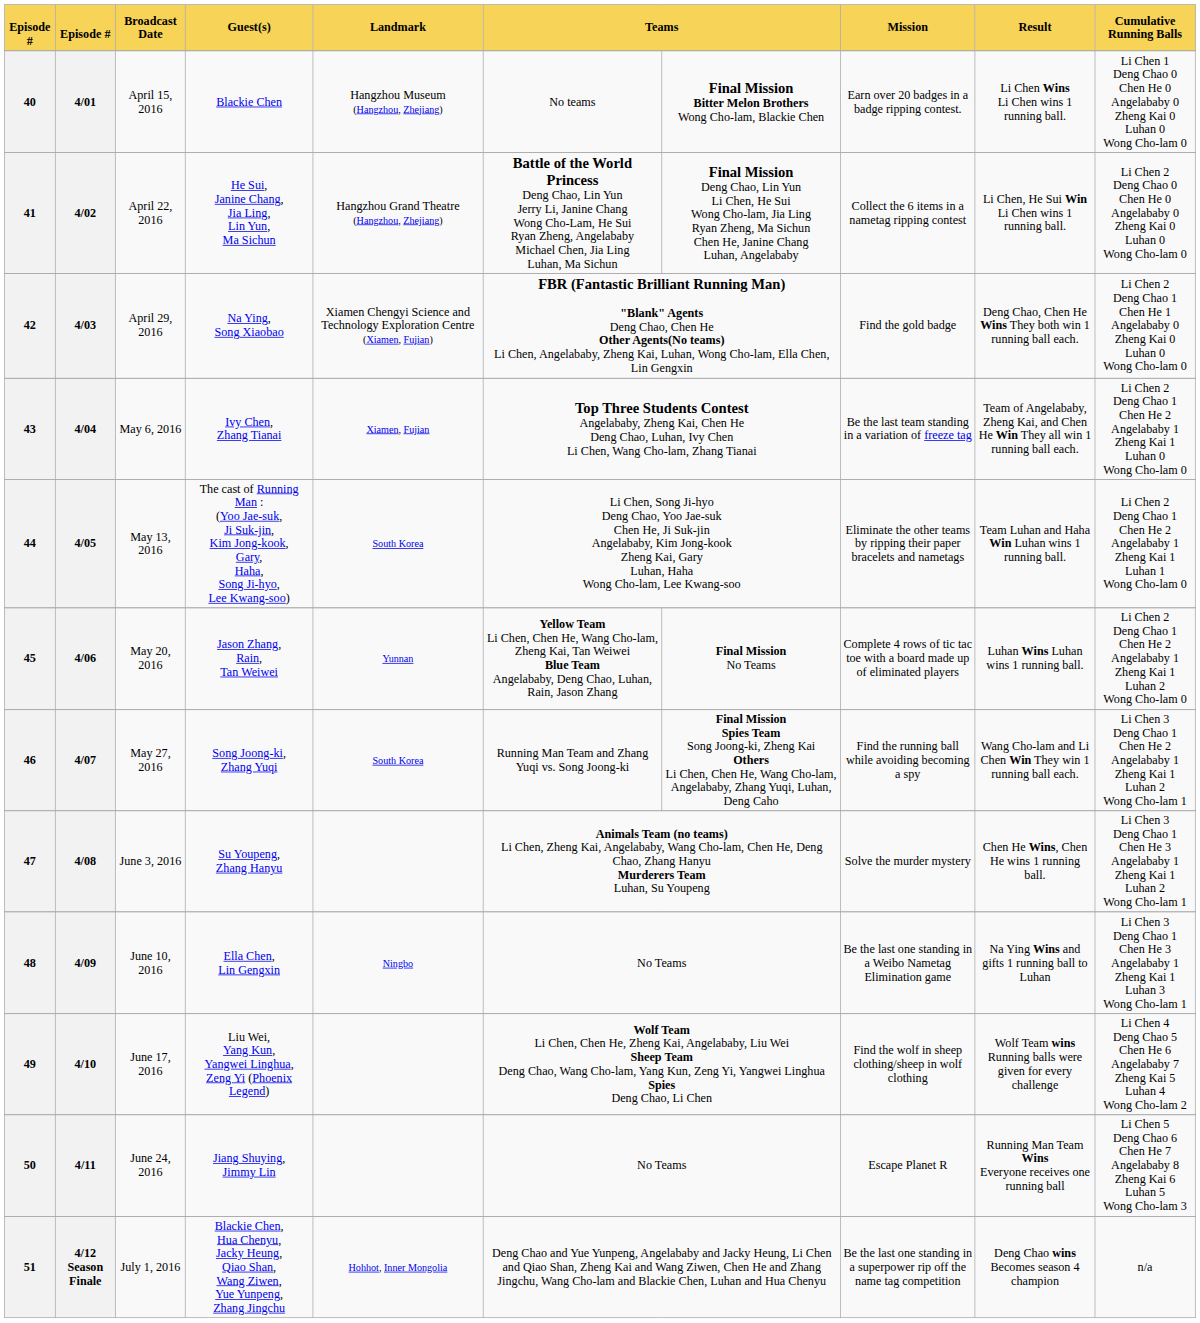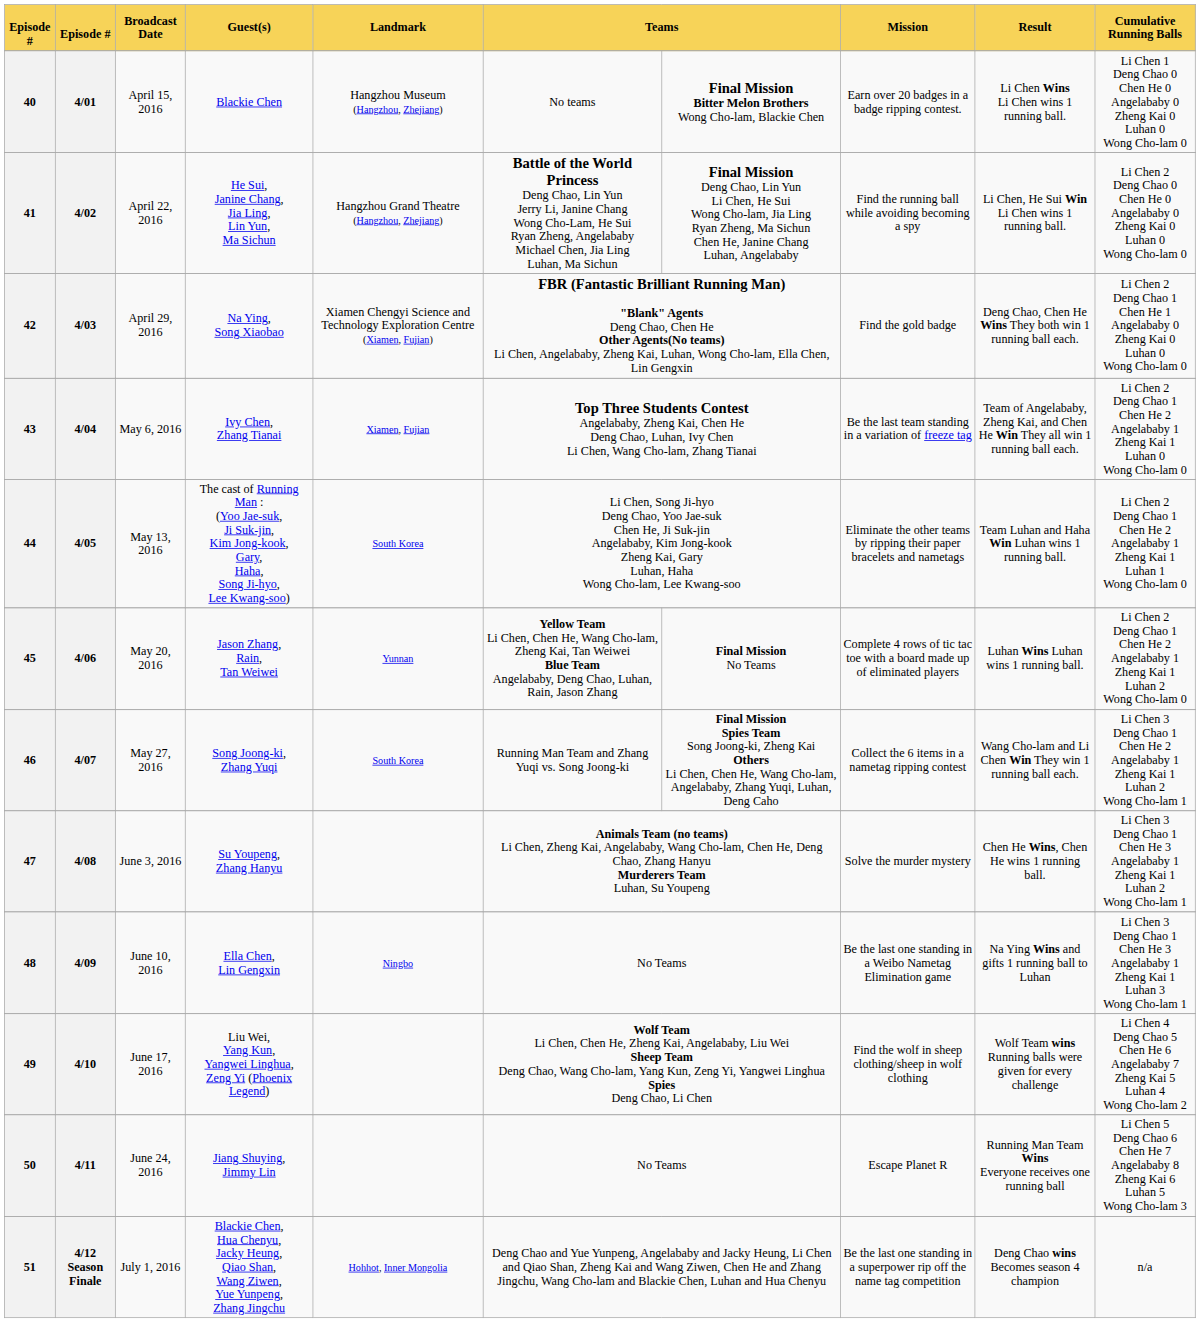(908, 213) Collect the 6 items in a nametag ripping contest -> (908, 213) Find the running ball while avoiding becoming a spy
(908, 760) Find the running ball while avoiding becoming a spy -> (908, 760) Collect the 6 items in a nametag ripping contest
